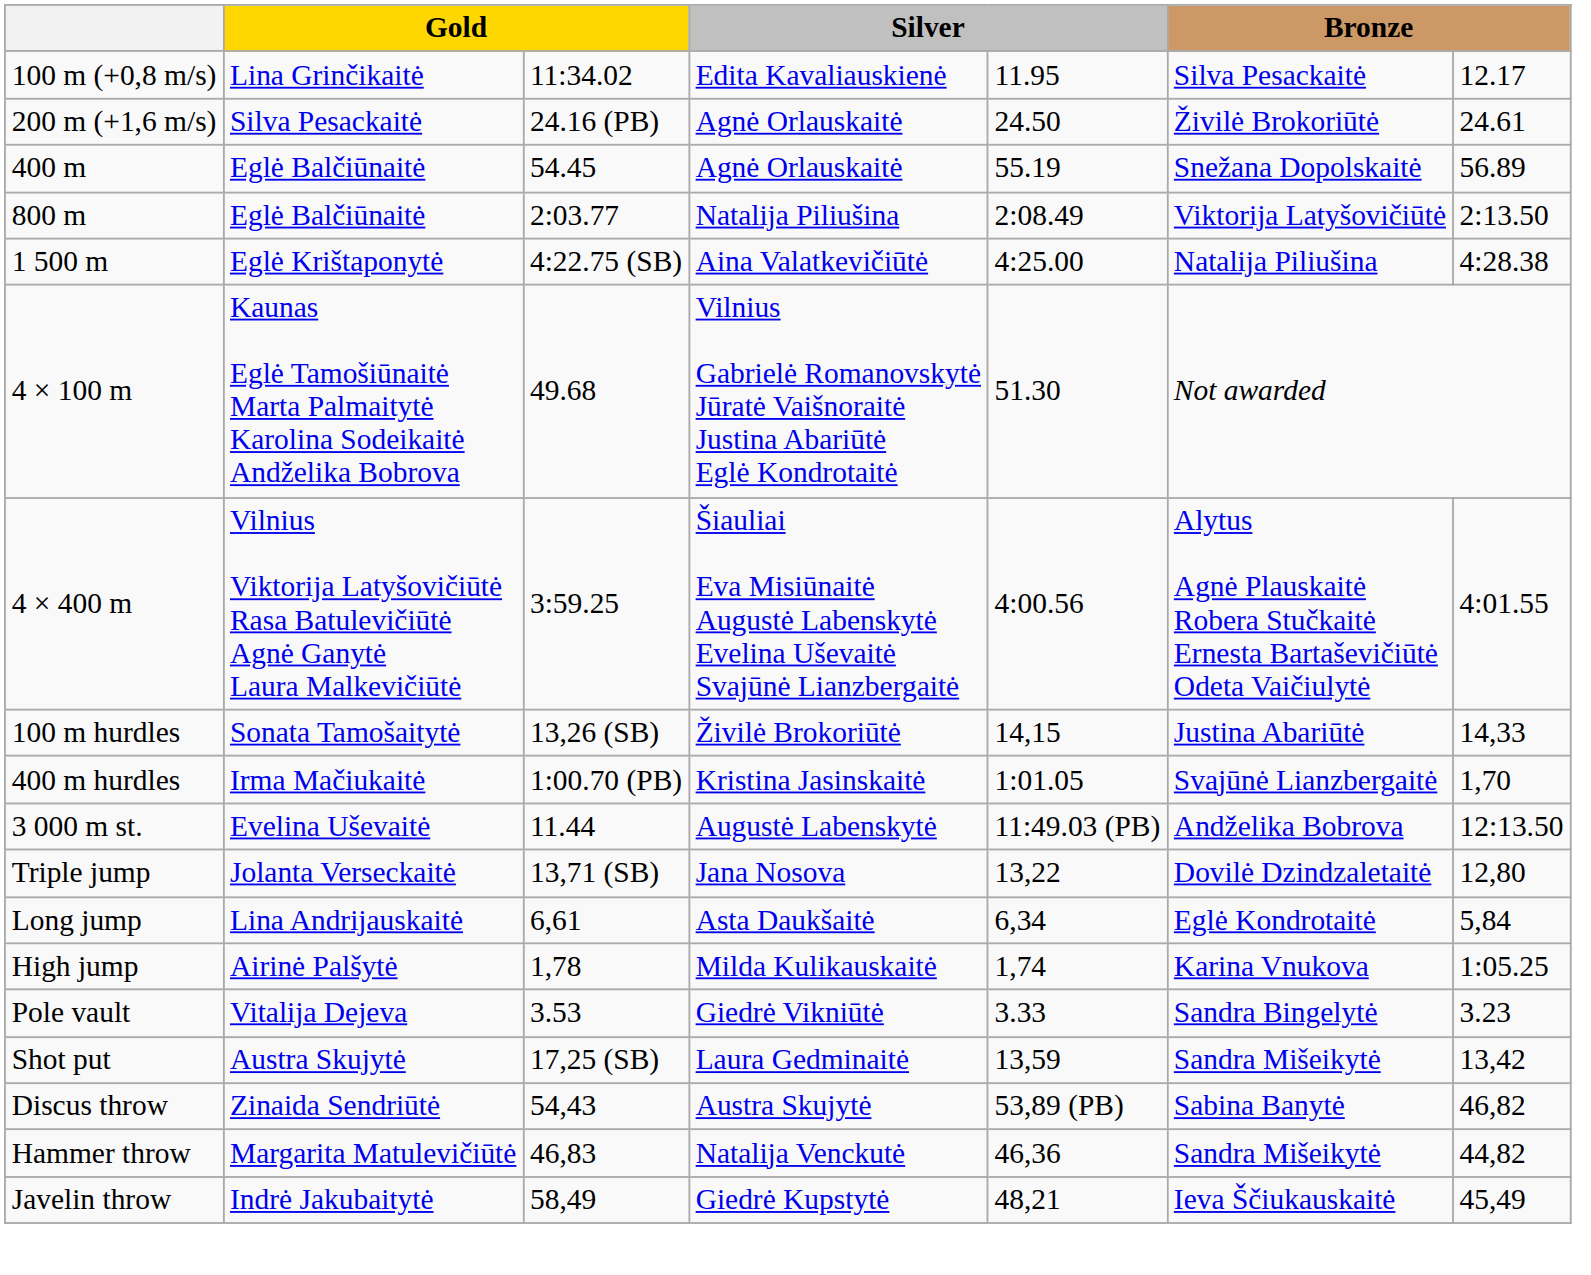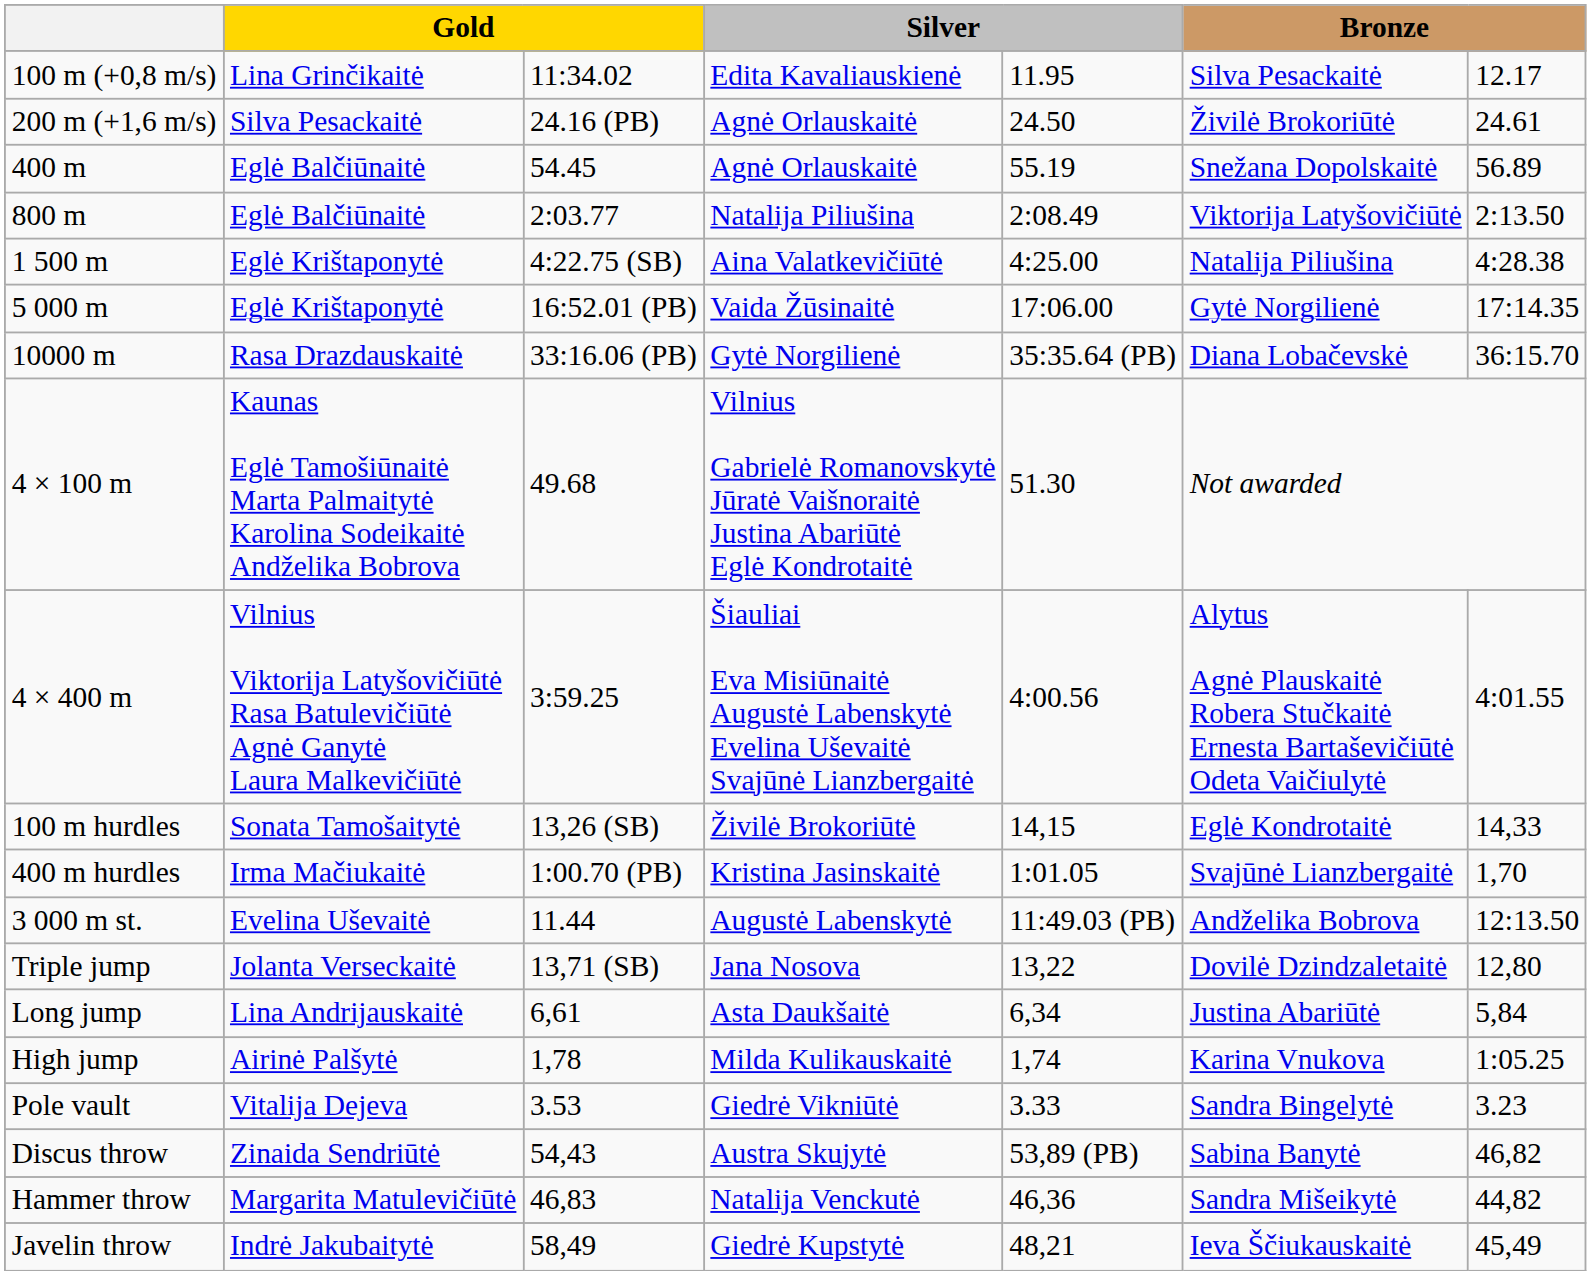+ row: (60, 307)
+ row: (64, 354)
(1269, 732) Justina Abariūtė -> (1291, 825) Eglė Kondrotaitė
(1275, 919) Eglė Kondrotaitė -> (1285, 1012) Justina Abariūtė
- row: (61, 1059)
